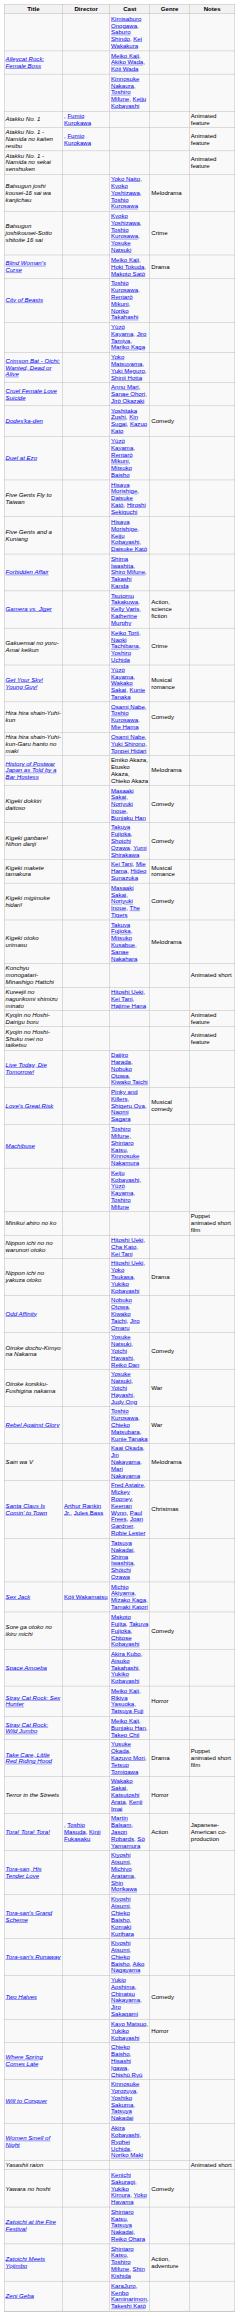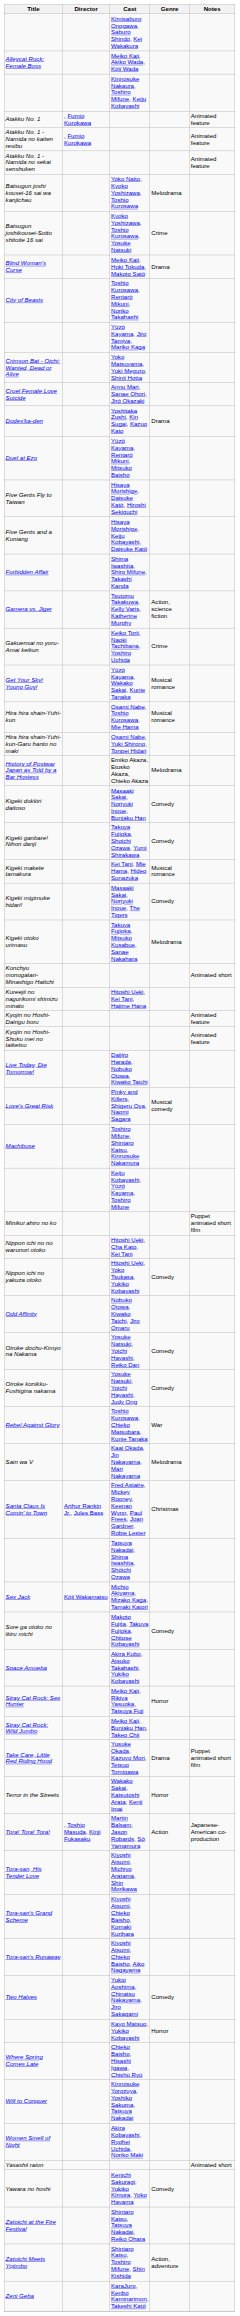(163, 421) Comedy -> (160, 421) Drama
(163, 717) Comedy -> (163, 717) Musical romance
(160, 1277) Drama -> (163, 1277) Comedy
(157, 1388) War -> (163, 1388) Comedy
